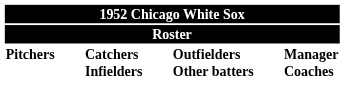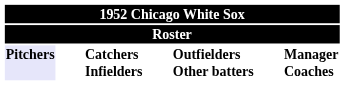(30, 54) no background -> (30, 54) lavender background
